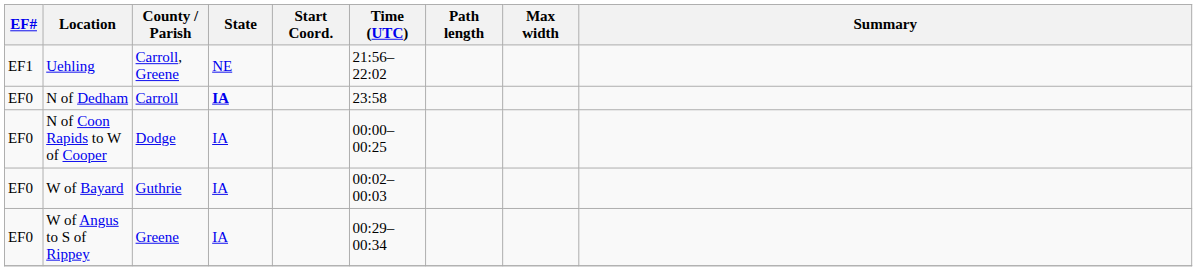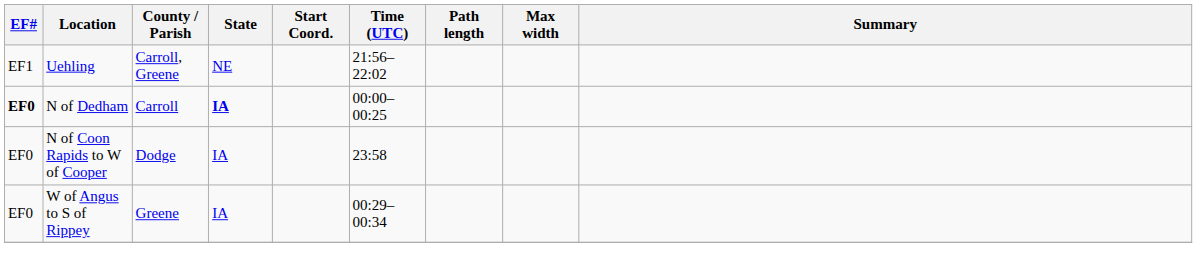(20, 97) normal -> (21, 106) bold
(370, 97) 23:58 -> (373, 106) 00:00–00:25
(373, 138) 00:00–00:25 -> (370, 155) 23:58
- row: (85, 187)
